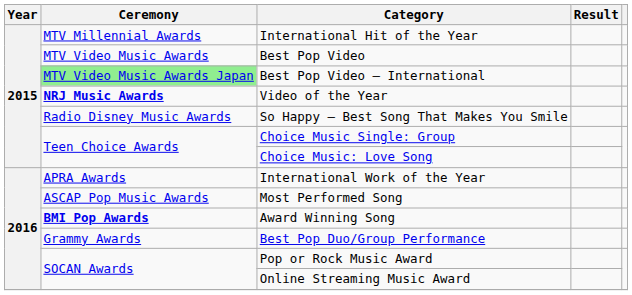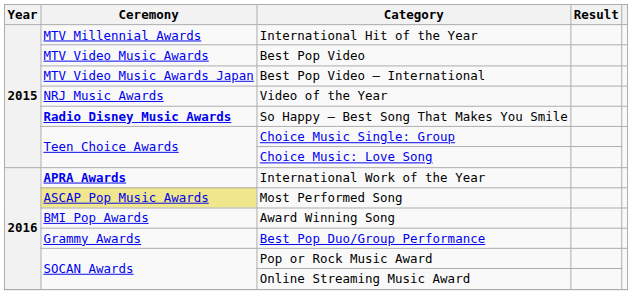(149, 76) lightgreen background -> (149, 76) no background
(104, 96) bold -> (104, 96) normal
(137, 116) normal -> (137, 116) bold
(85, 177) normal -> (85, 177) bold
(126, 198) no background -> (126, 198) khaki background
(96, 218) bold -> (96, 218) normal
